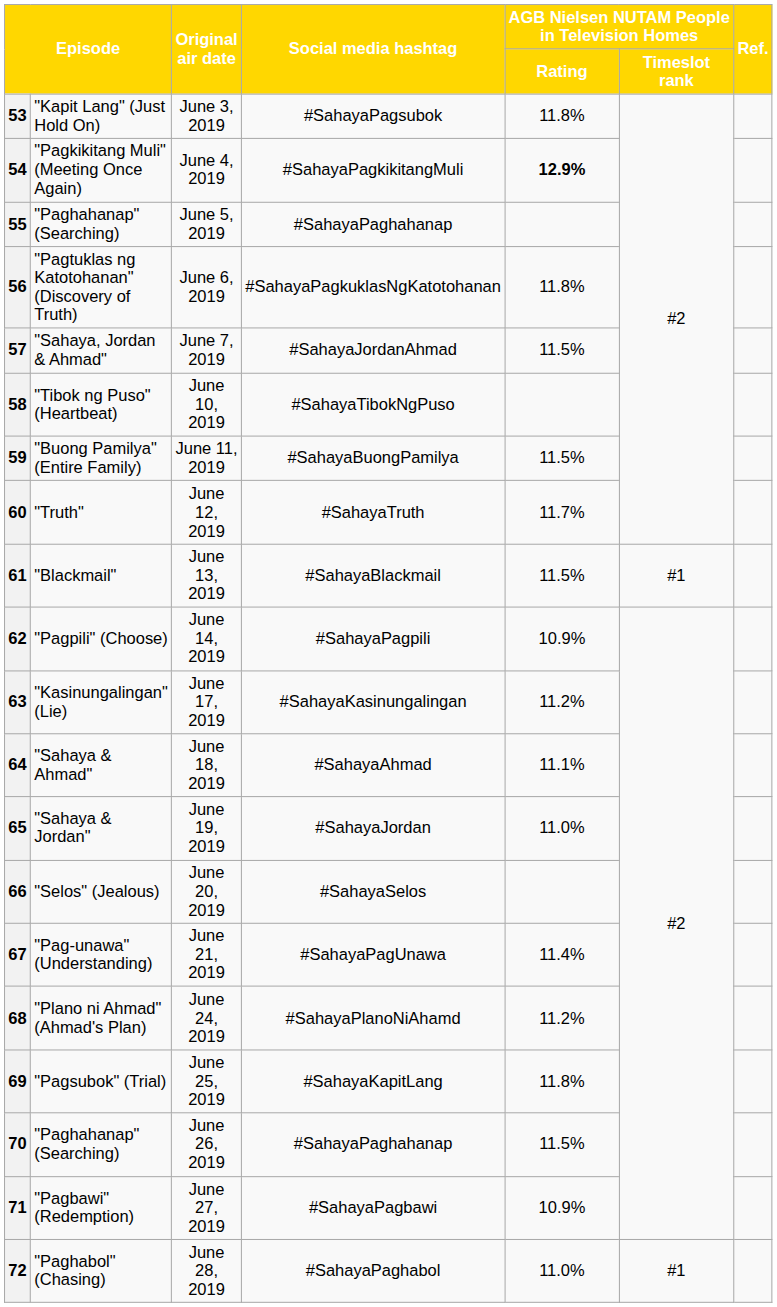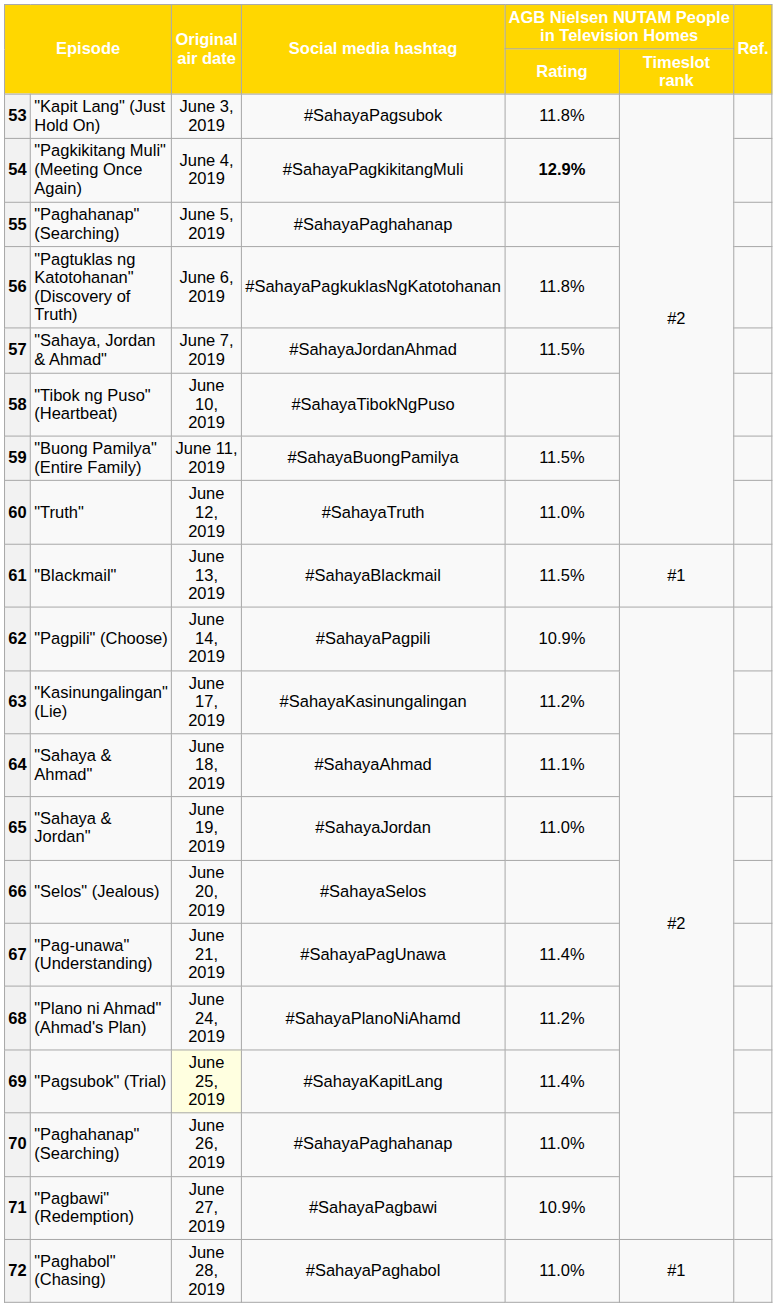(562, 512) 11.7% -> (562, 512) 11.0%
(207, 1081) no background -> (207, 1081) lightyellow background
(562, 1081) 11.8% -> (562, 1081) 11.4%
(562, 1144) 11.5% -> (562, 1144) 11.0%
